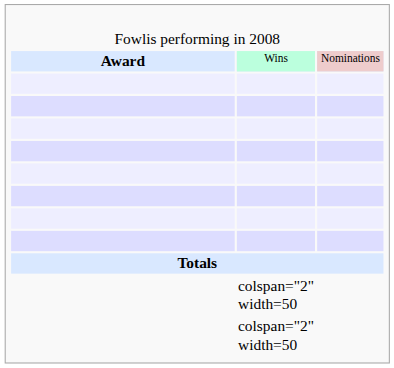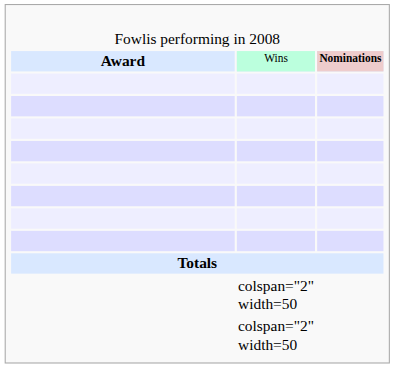(350, 58) normal -> (350, 58) bold
